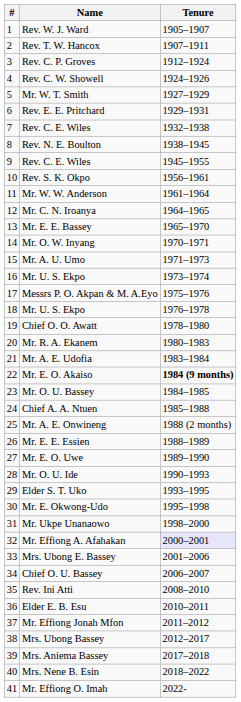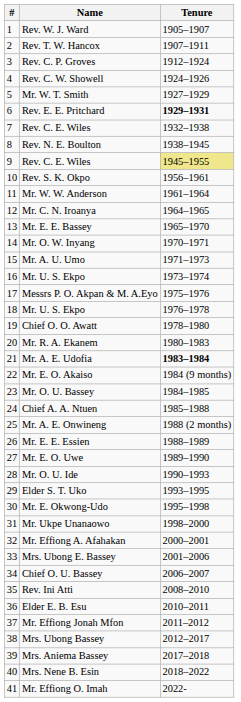(186, 111) normal -> (186, 111) bold
(186, 161) no background -> (186, 161) khaki background
(186, 359) normal -> (186, 359) bold
(198, 375) bold -> (197, 375) normal
(186, 540) lavender background -> (186, 540) no background
